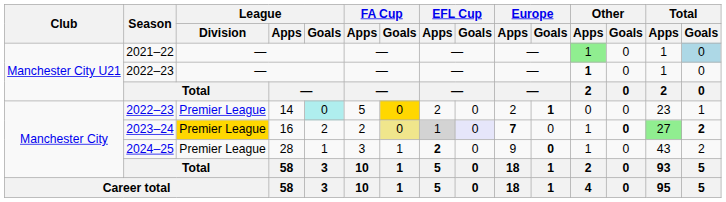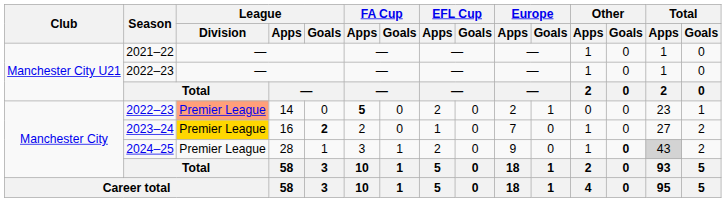(588, 52) lightgreen background -> (588, 52) no background
(701, 52) lightblue background -> (701, 52) no background
(588, 71) bold -> (588, 71) normal
(223, 110) no background -> (223, 110) lightsalmon background
(324, 110) paleturquoise background -> (324, 110) no background
(362, 110) normal -> (362, 110) bold
(400, 110) gold background -> (400, 110) no background
(551, 110) bold -> (551, 110) normal
(324, 129) normal -> (324, 129) bold
(400, 129) khaki background -> (400, 129) no background
(437, 129) lightgrey background -> (437, 129) no background
(475, 129) lavender background -> (475, 129) no background
(513, 129) bold -> (513, 129) normal
(626, 129) bold -> (626, 129) normal
(664, 129) lightgreen background -> (664, 129) no background
(701, 129) bold -> (701, 129) normal
(437, 149) bold -> (437, 149) normal
(551, 149) bold -> (551, 149) normal
(626, 149) normal -> (626, 149) bold
(664, 149) no background -> (664, 149) lightgrey background
